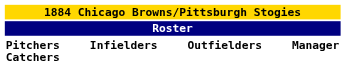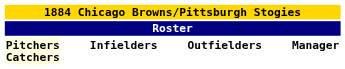(33, 51) no background -> (33, 51) lightyellow background
